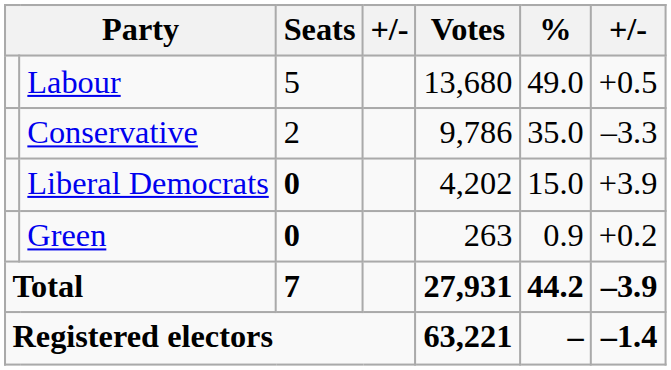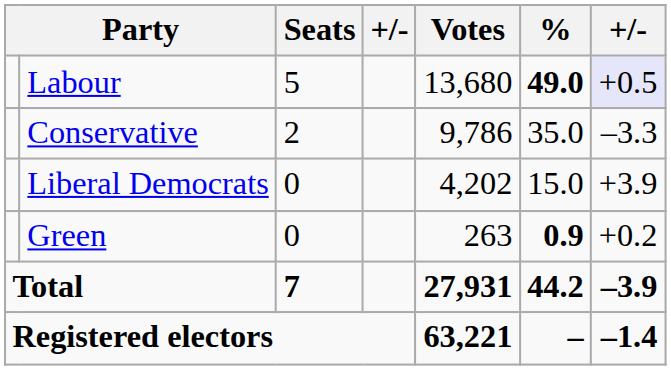(555, 81) normal -> (555, 81) bold
(628, 81) no background -> (628, 81) lavender background
(292, 183) bold -> (292, 183) normal
(292, 235) bold -> (292, 235) normal
(564, 235) normal -> (564, 235) bold
